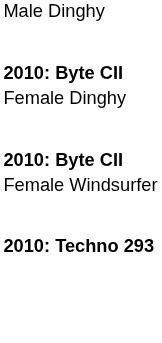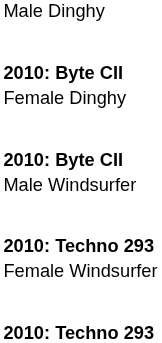+ row: (79, 215)
